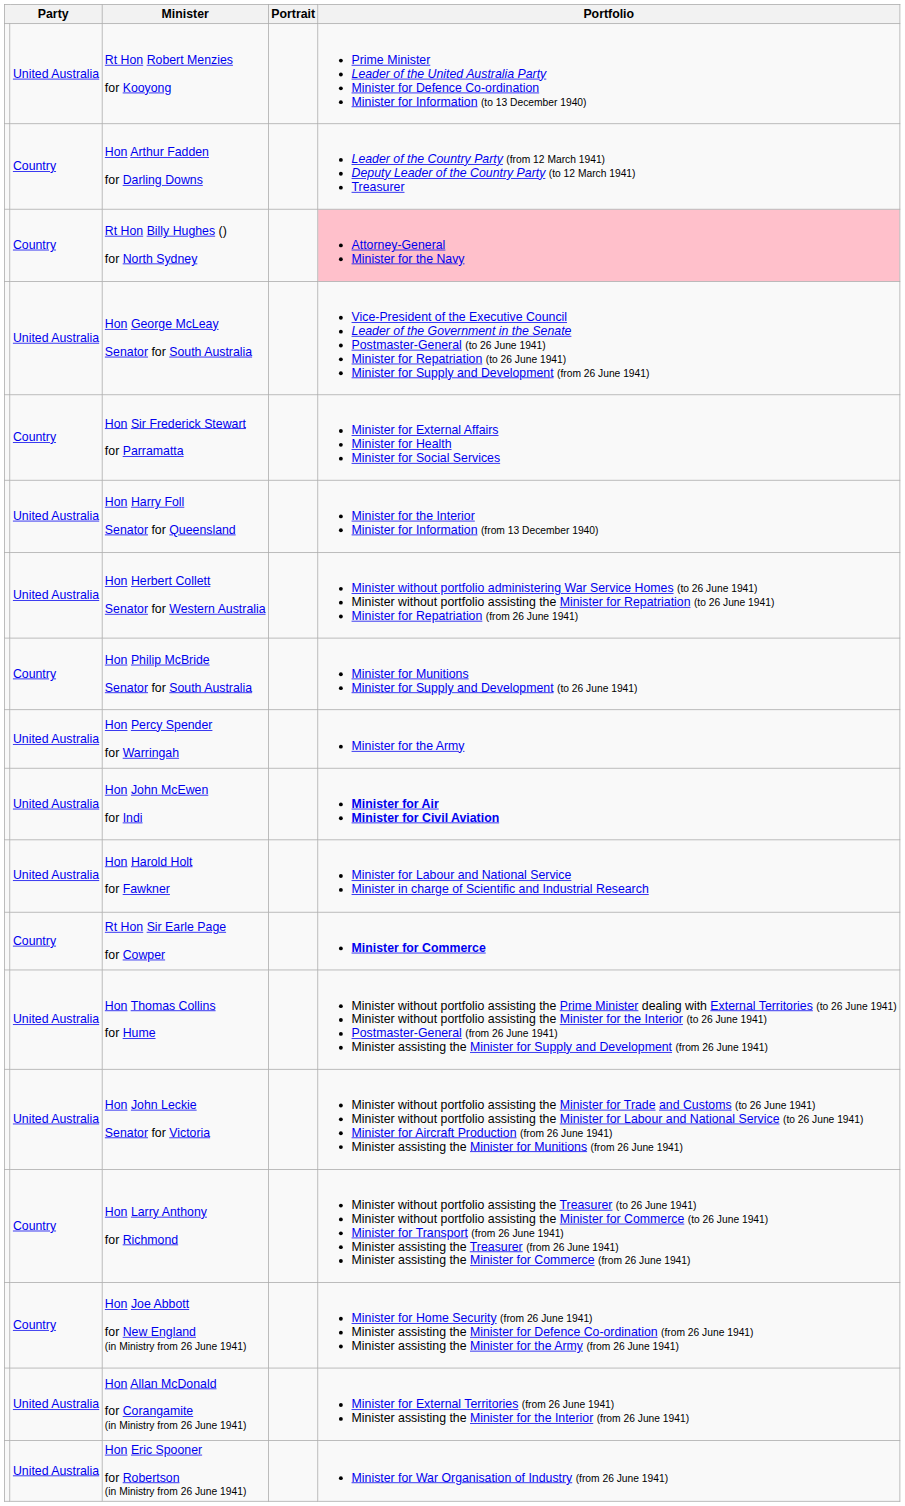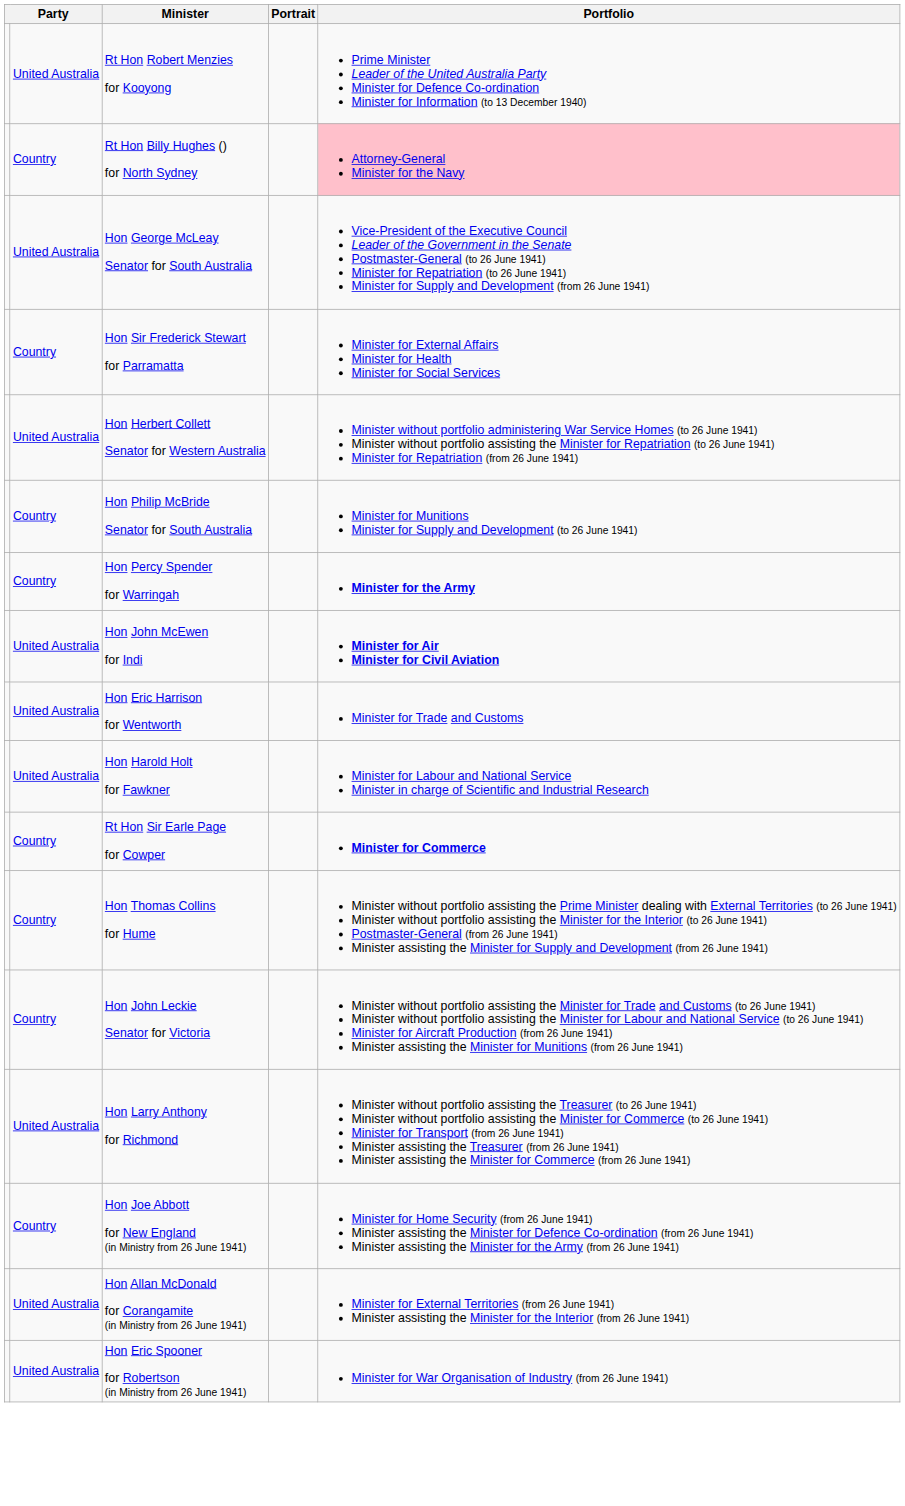- row: (157, 166)
- row: (170, 516)
(56, 739) United Australia -> (34, 581) Country
(609, 746) normal -> (609, 588) bold
+ row: (153, 711)
(56, 1019) United Australia -> (34, 920) Country
(56, 1119) United Australia -> (34, 1019) Country
(34, 1225) Country -> (56, 1126) United Australia
